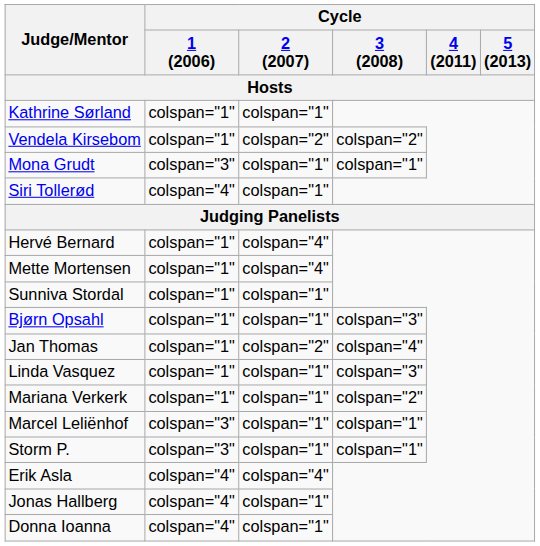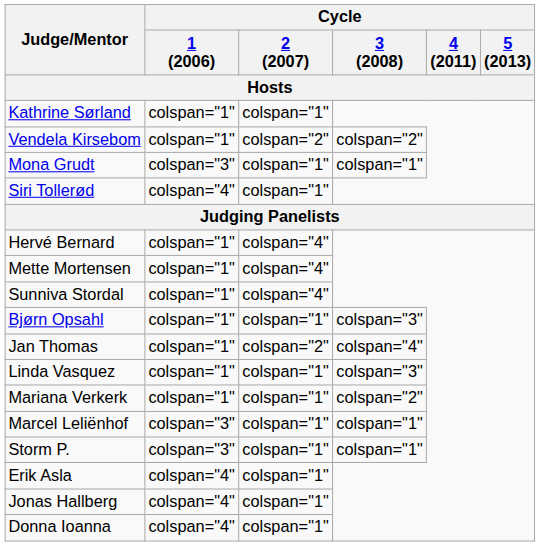(286, 294) colspan="1" -> (286, 294) colspan="4"
(286, 475) colspan="4" -> (286, 475) colspan="1"
